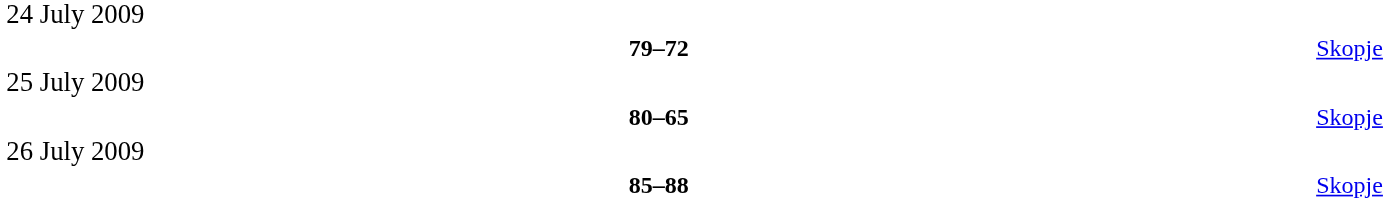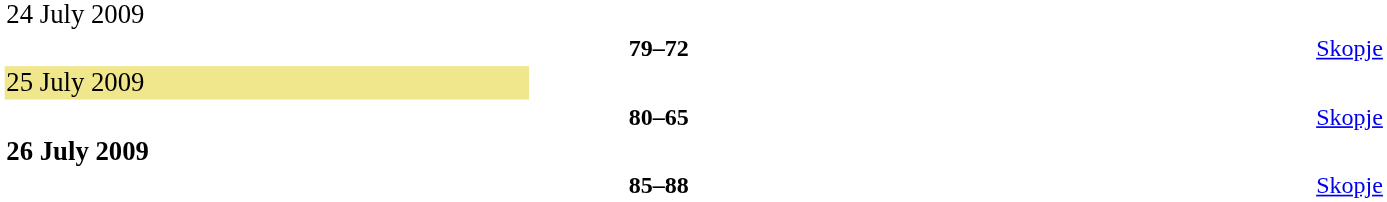(75, 82) no background -> (75, 82) khaki background
(75, 150) normal -> (78, 150) bold
